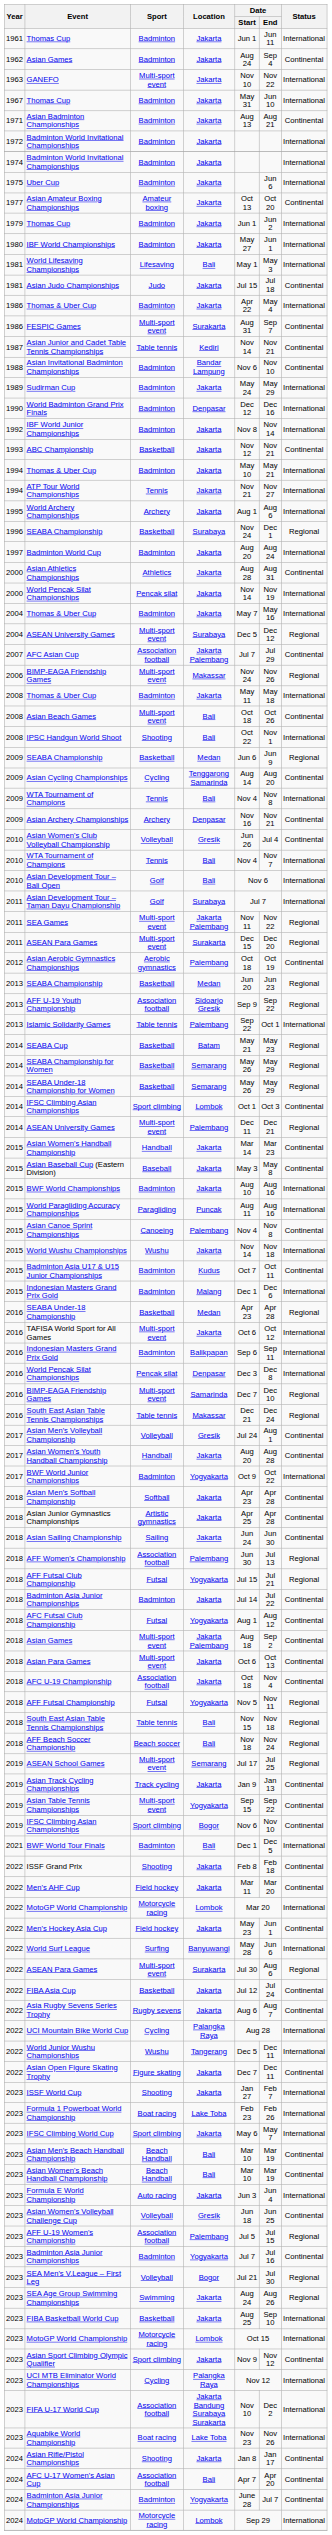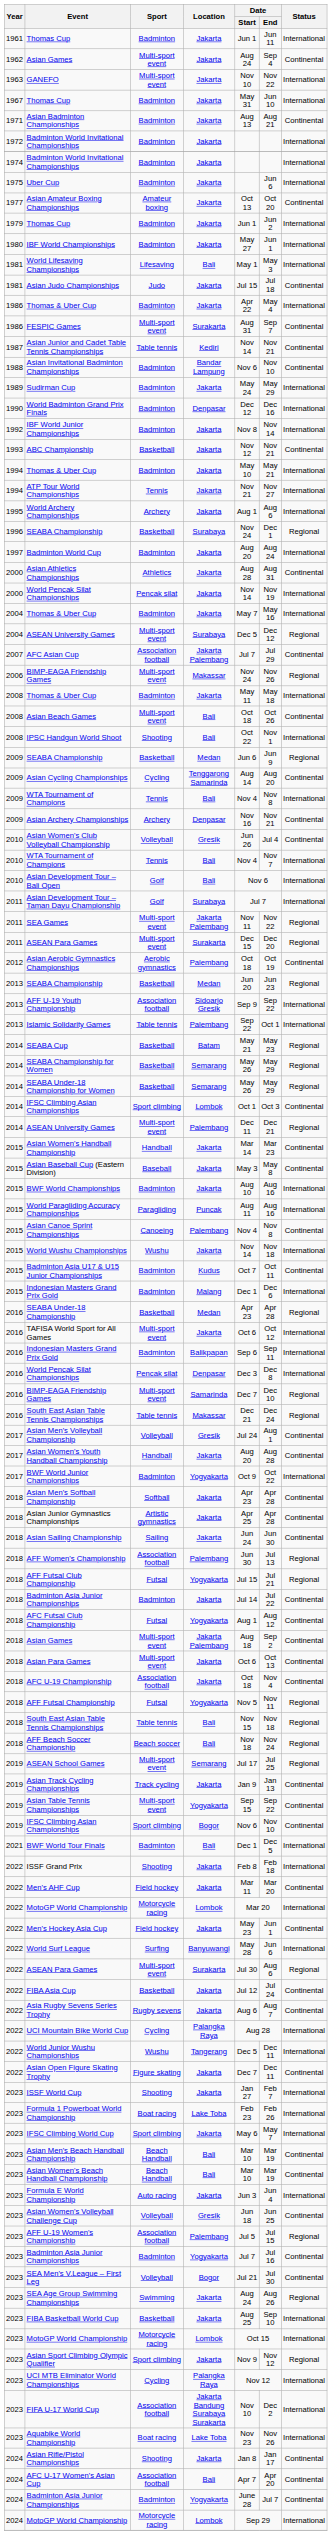(157, 59) Badminton -> (157, 59) Multi-sport event
(304, 1004) Regional -> (304, 1004) International
(304, 1866) Continental -> (304, 1866) International
(304, 2277) Regional -> (304, 2277) Continental
(304, 2359) Continental -> (304, 2359) Regional
